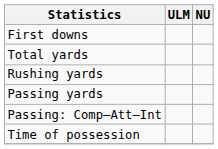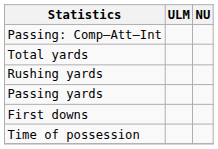rows swapped: (48, 35) <-> (85, 114)
